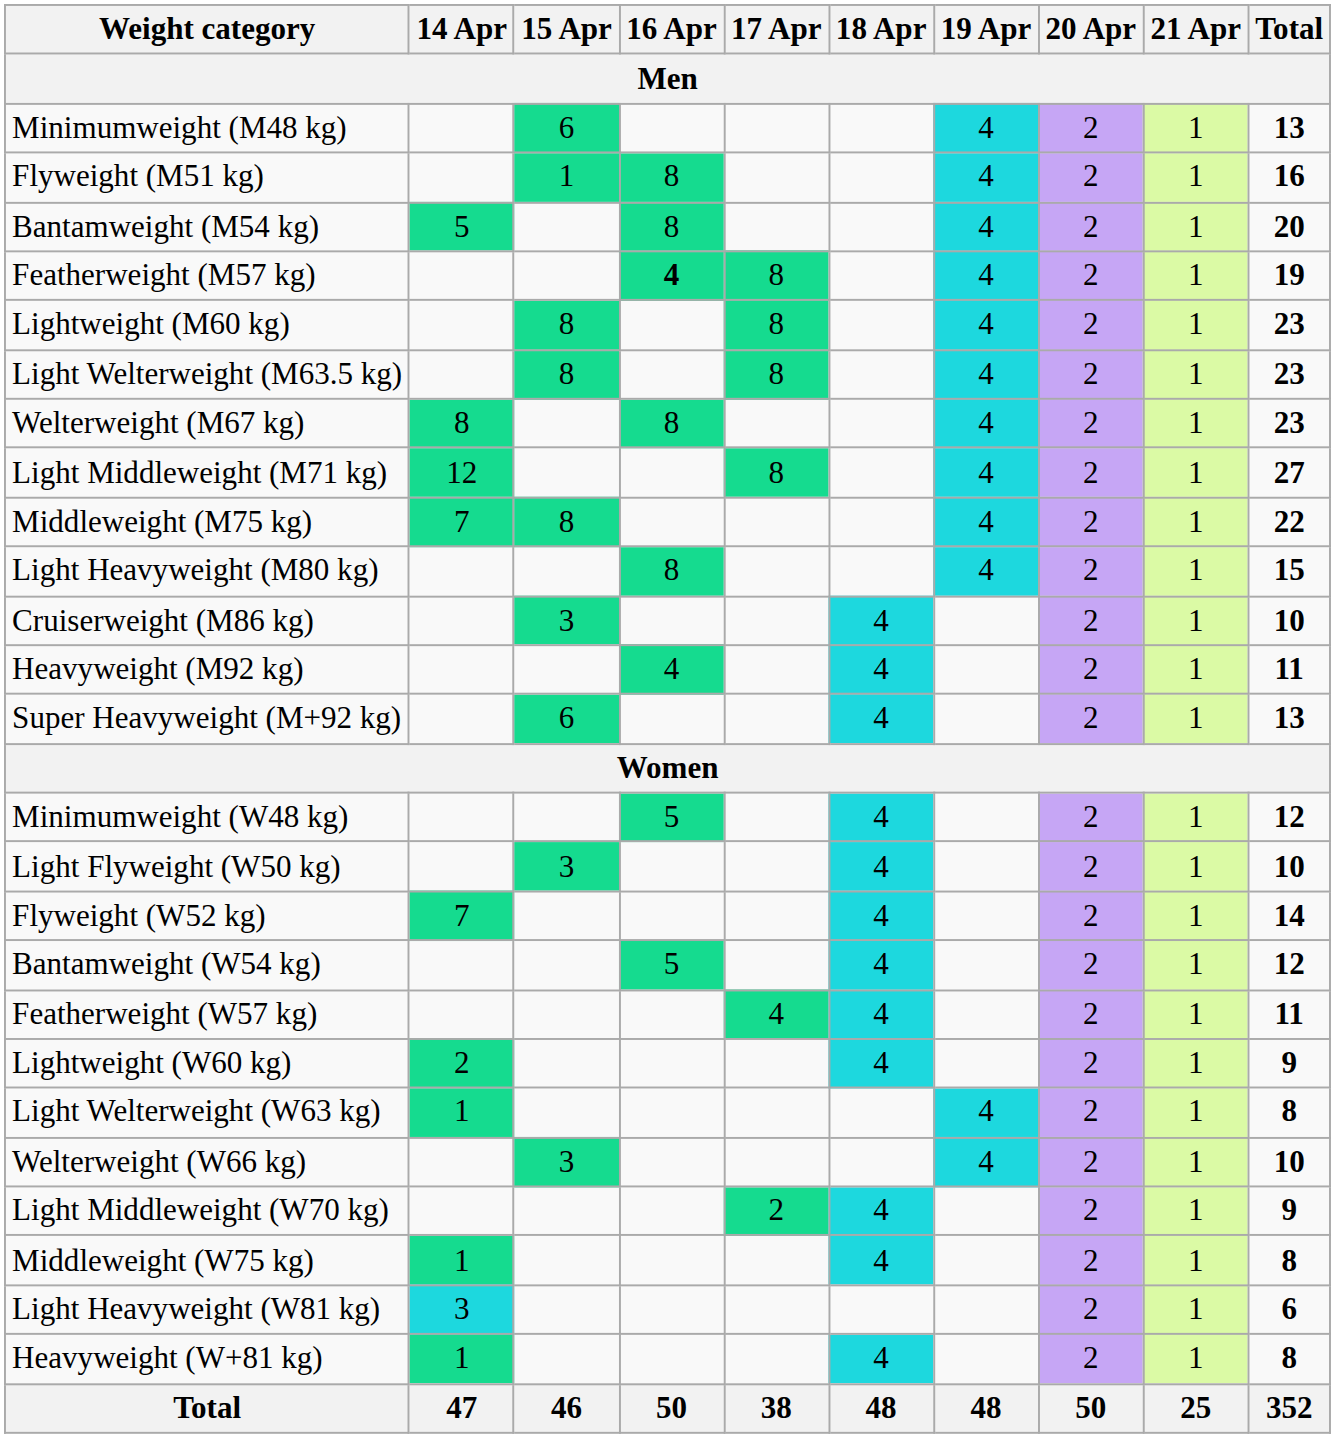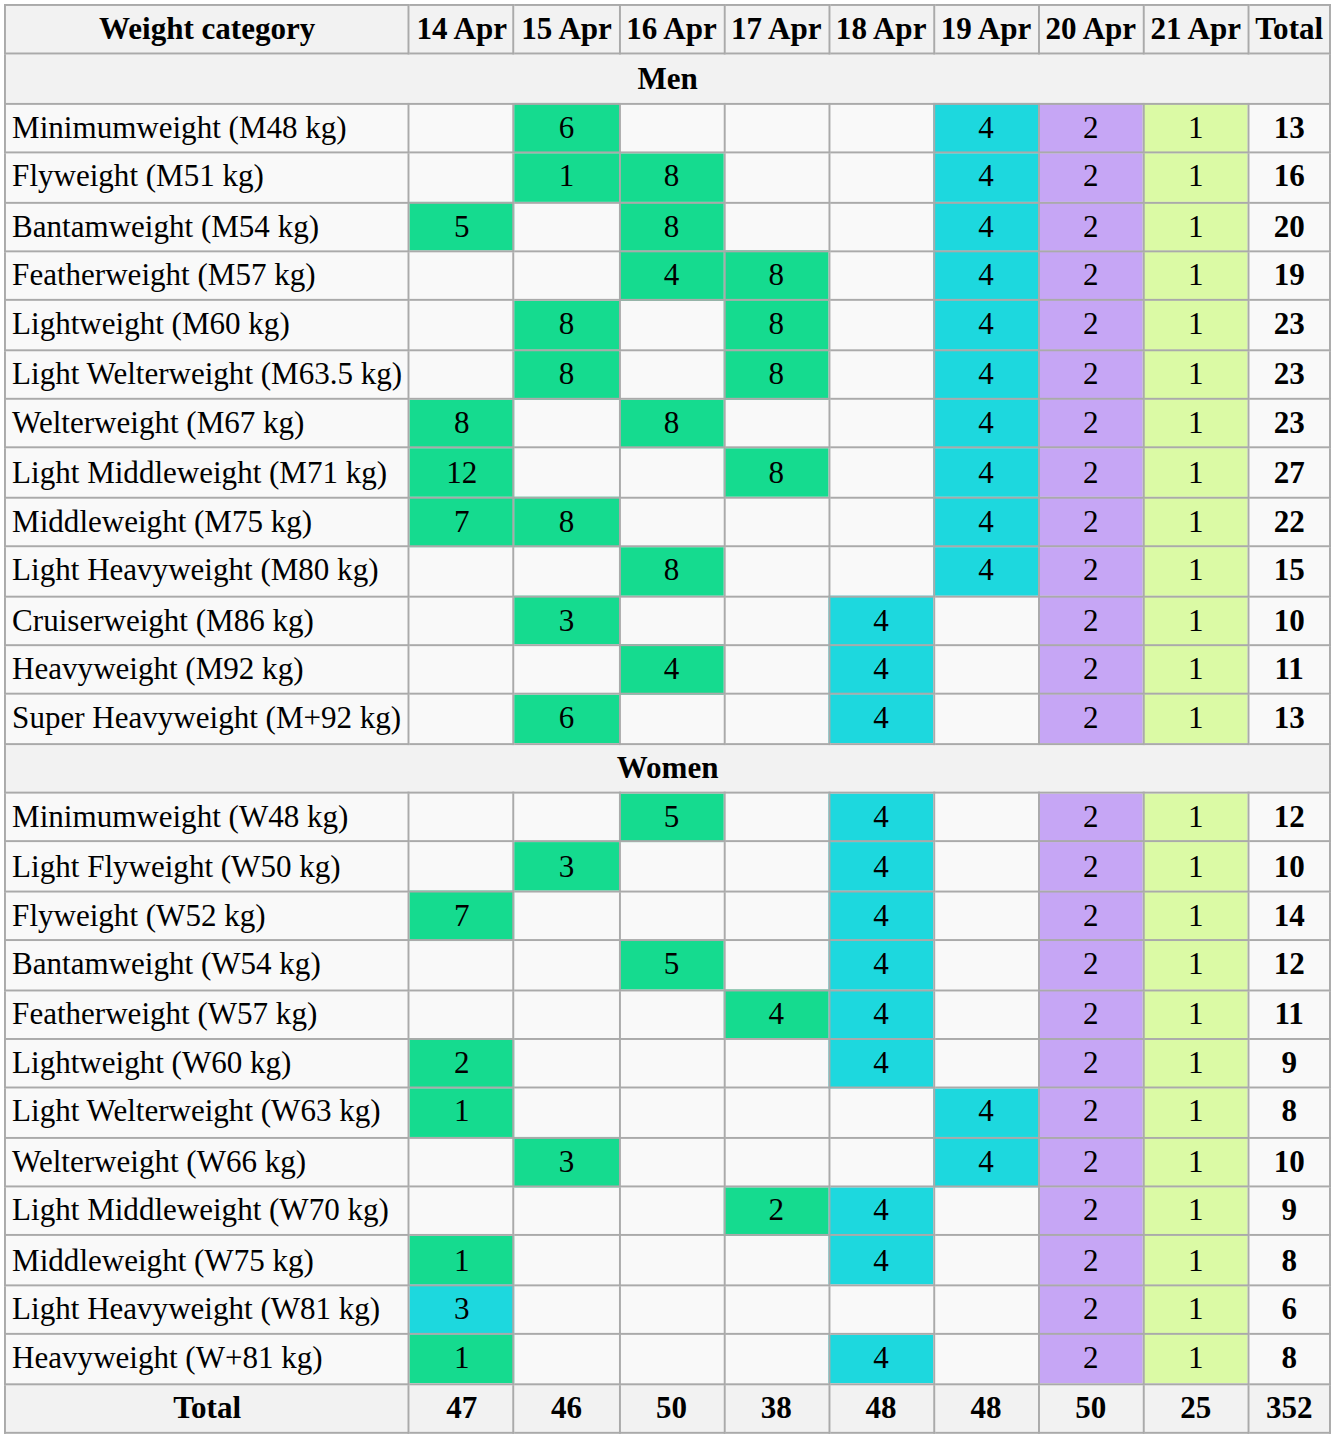(671, 275) bold -> (671, 275) normal
